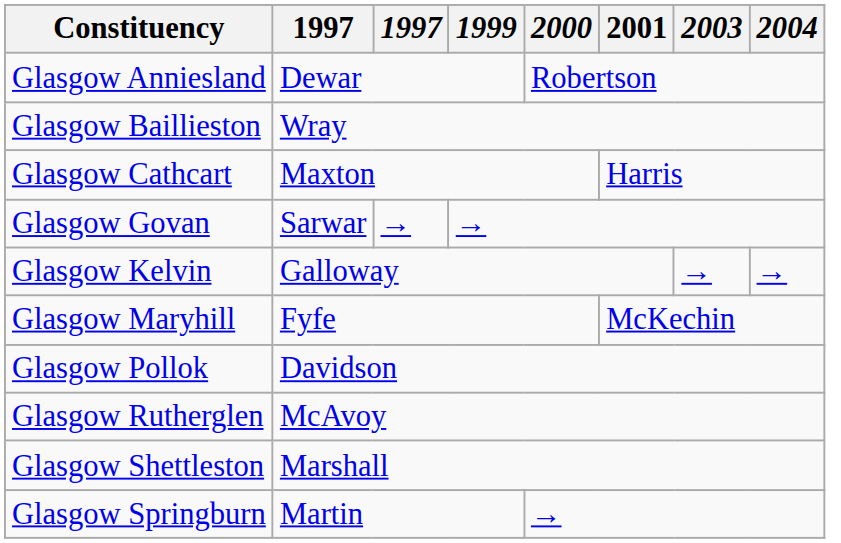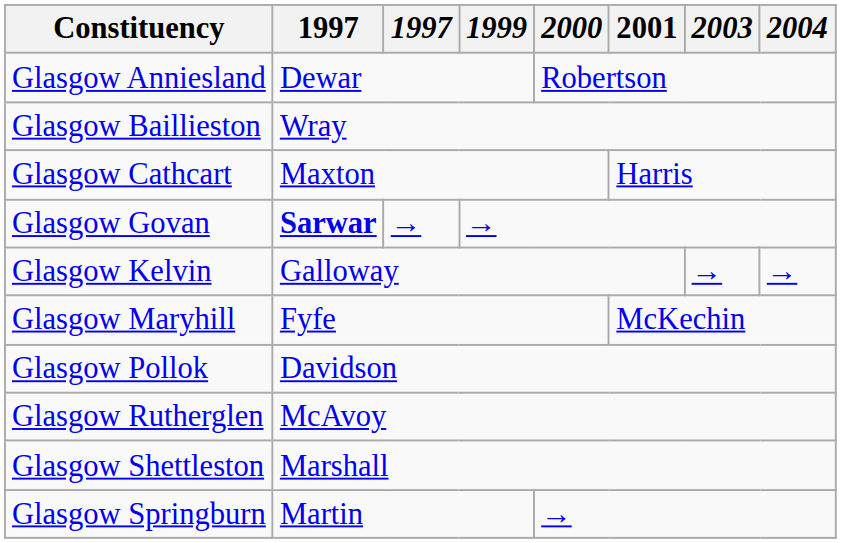(323, 222) normal -> (328, 222) bold
